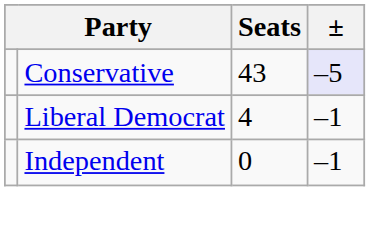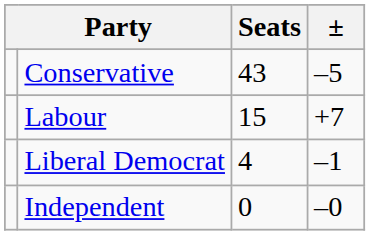(328, 71) lavender background -> (328, 71) no background
+ row: (65, 116)
(328, 161) –1 -> (328, 206) –0
